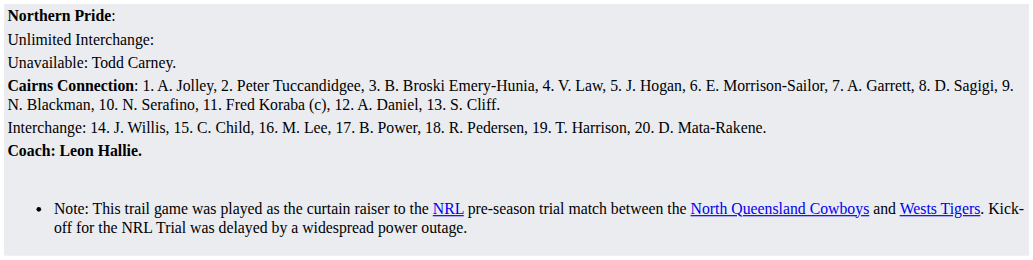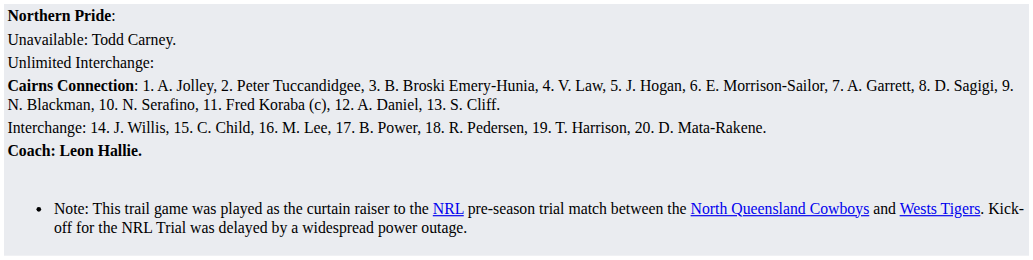(81, 39) Unlimited Interchange: -> (92, 39) Unavailable: Todd Carney.
(92, 63) Unavailable: Todd Carney. -> (81, 63) Unlimited Interchange:
